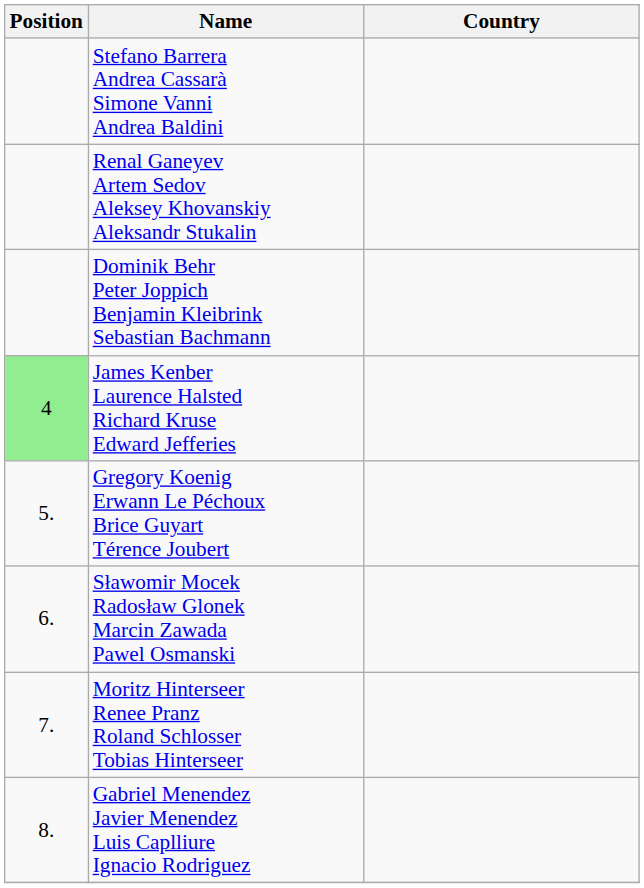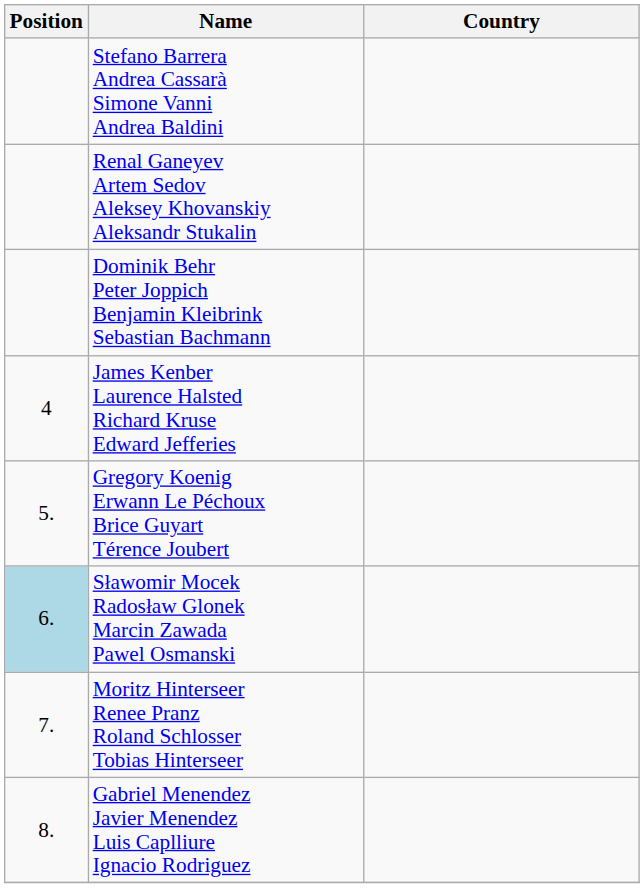(46, 407) lightgreen background -> (46, 407) no background
(46, 618) no background -> (46, 618) lightblue background
